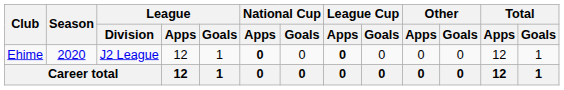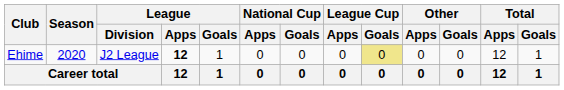(180, 54) normal -> (180, 54) bold
(260, 54) bold -> (260, 54) normal
(343, 54) bold -> (343, 54) normal
(382, 54) no background -> (382, 54) khaki background
